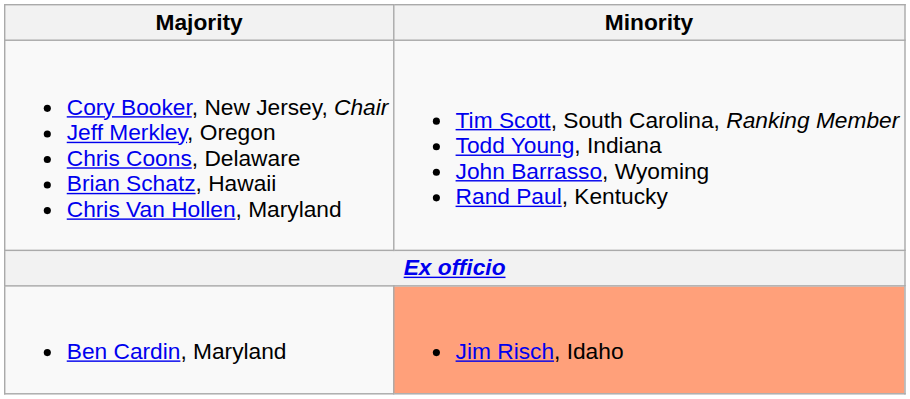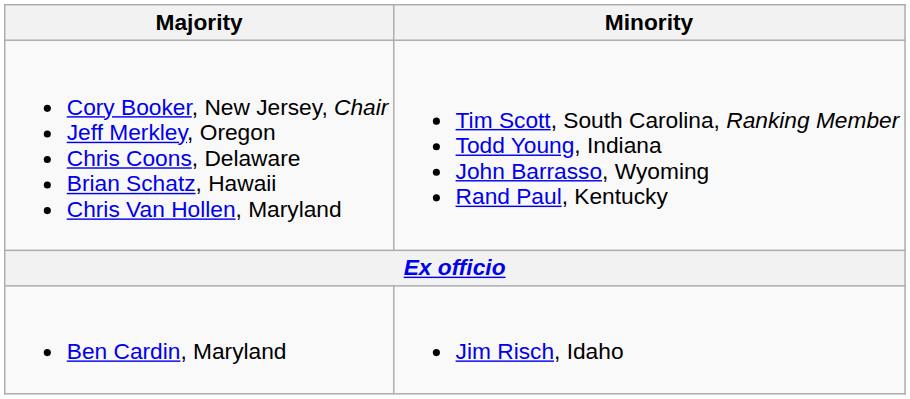(649, 352) lightsalmon background -> (649, 352) no background
